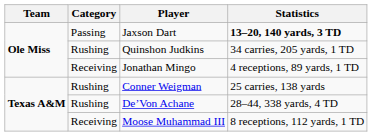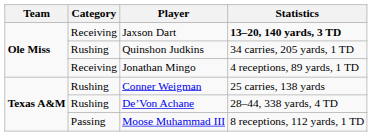(88, 31) Passing -> (94, 31) Receiving
(94, 121) Receiving -> (88, 121) Passing
